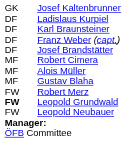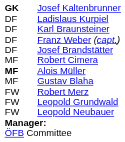(11, 8) normal -> (12, 8) bold
(11, 71) normal -> (11, 71) bold
(12, 102) bold -> (12, 102) normal
